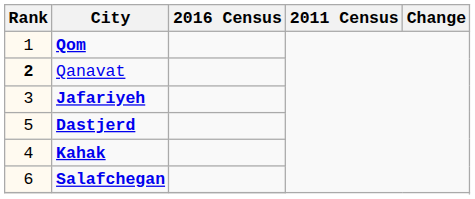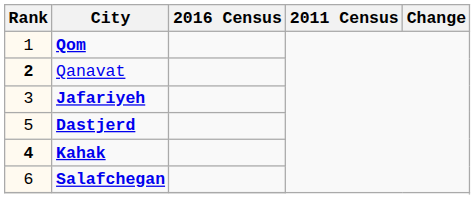(28, 153) normal -> (28, 153) bold
